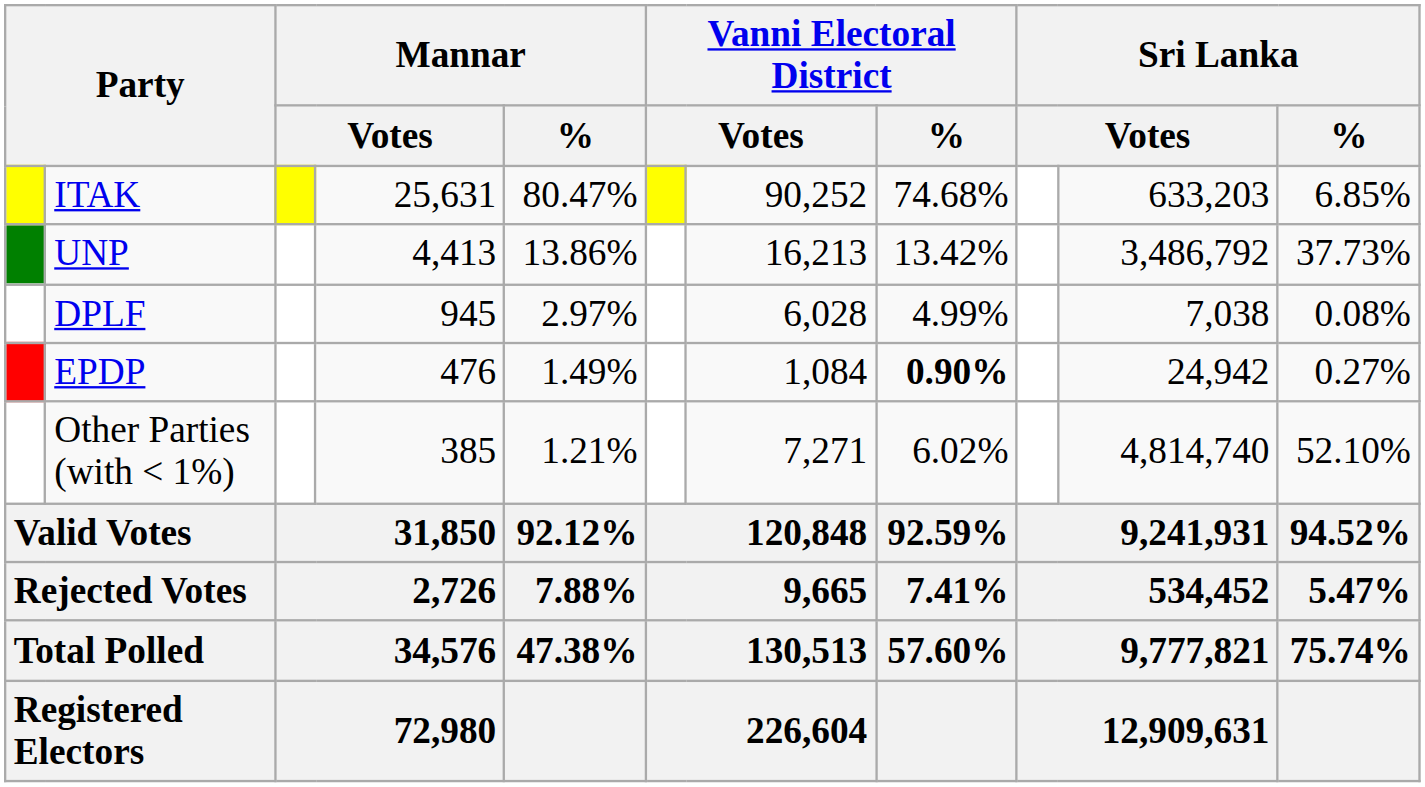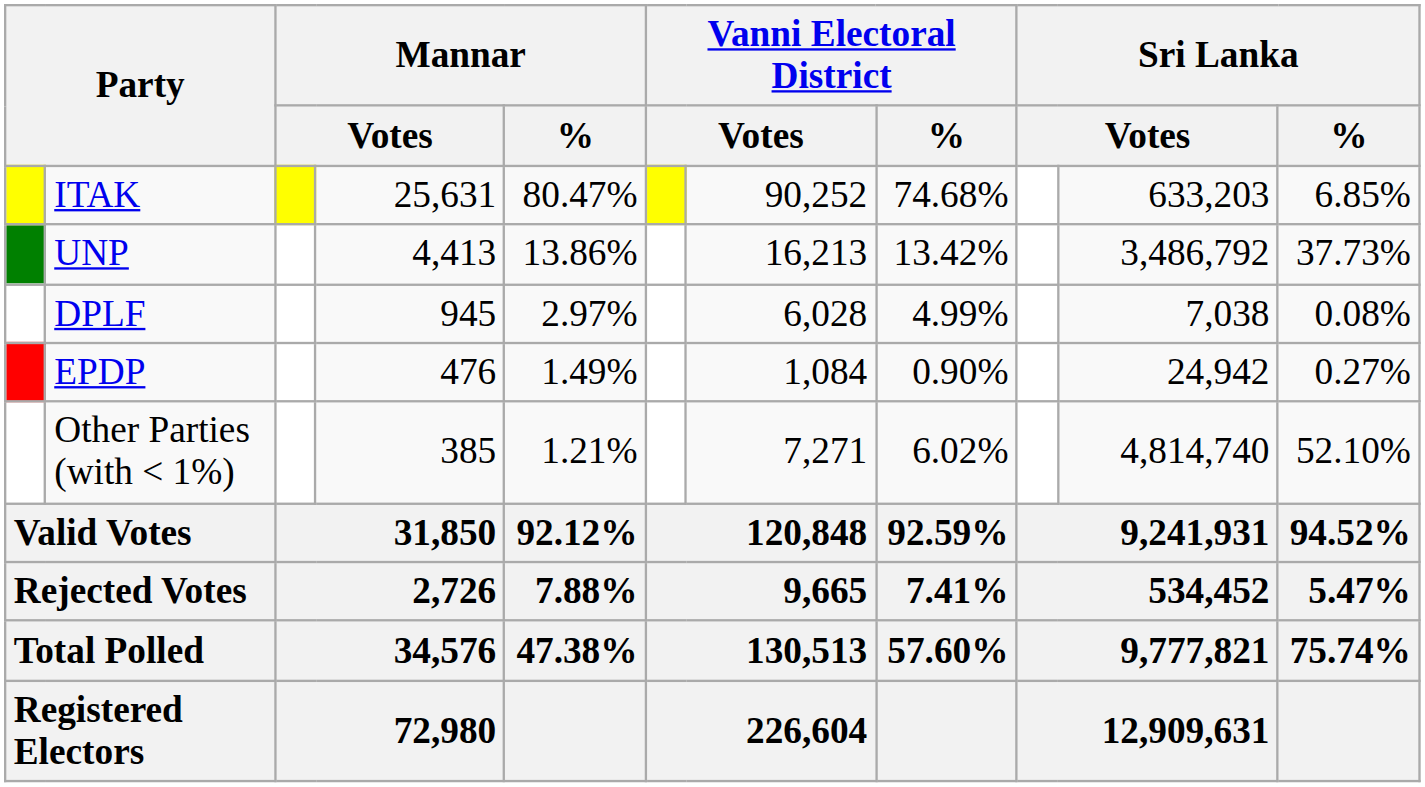(957, 371) bold -> (960, 371) normal
